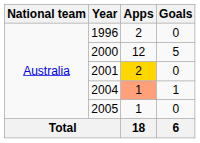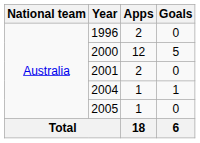(139, 71) gold background -> (139, 71) no background
(139, 90) lightsalmon background -> (139, 90) no background
